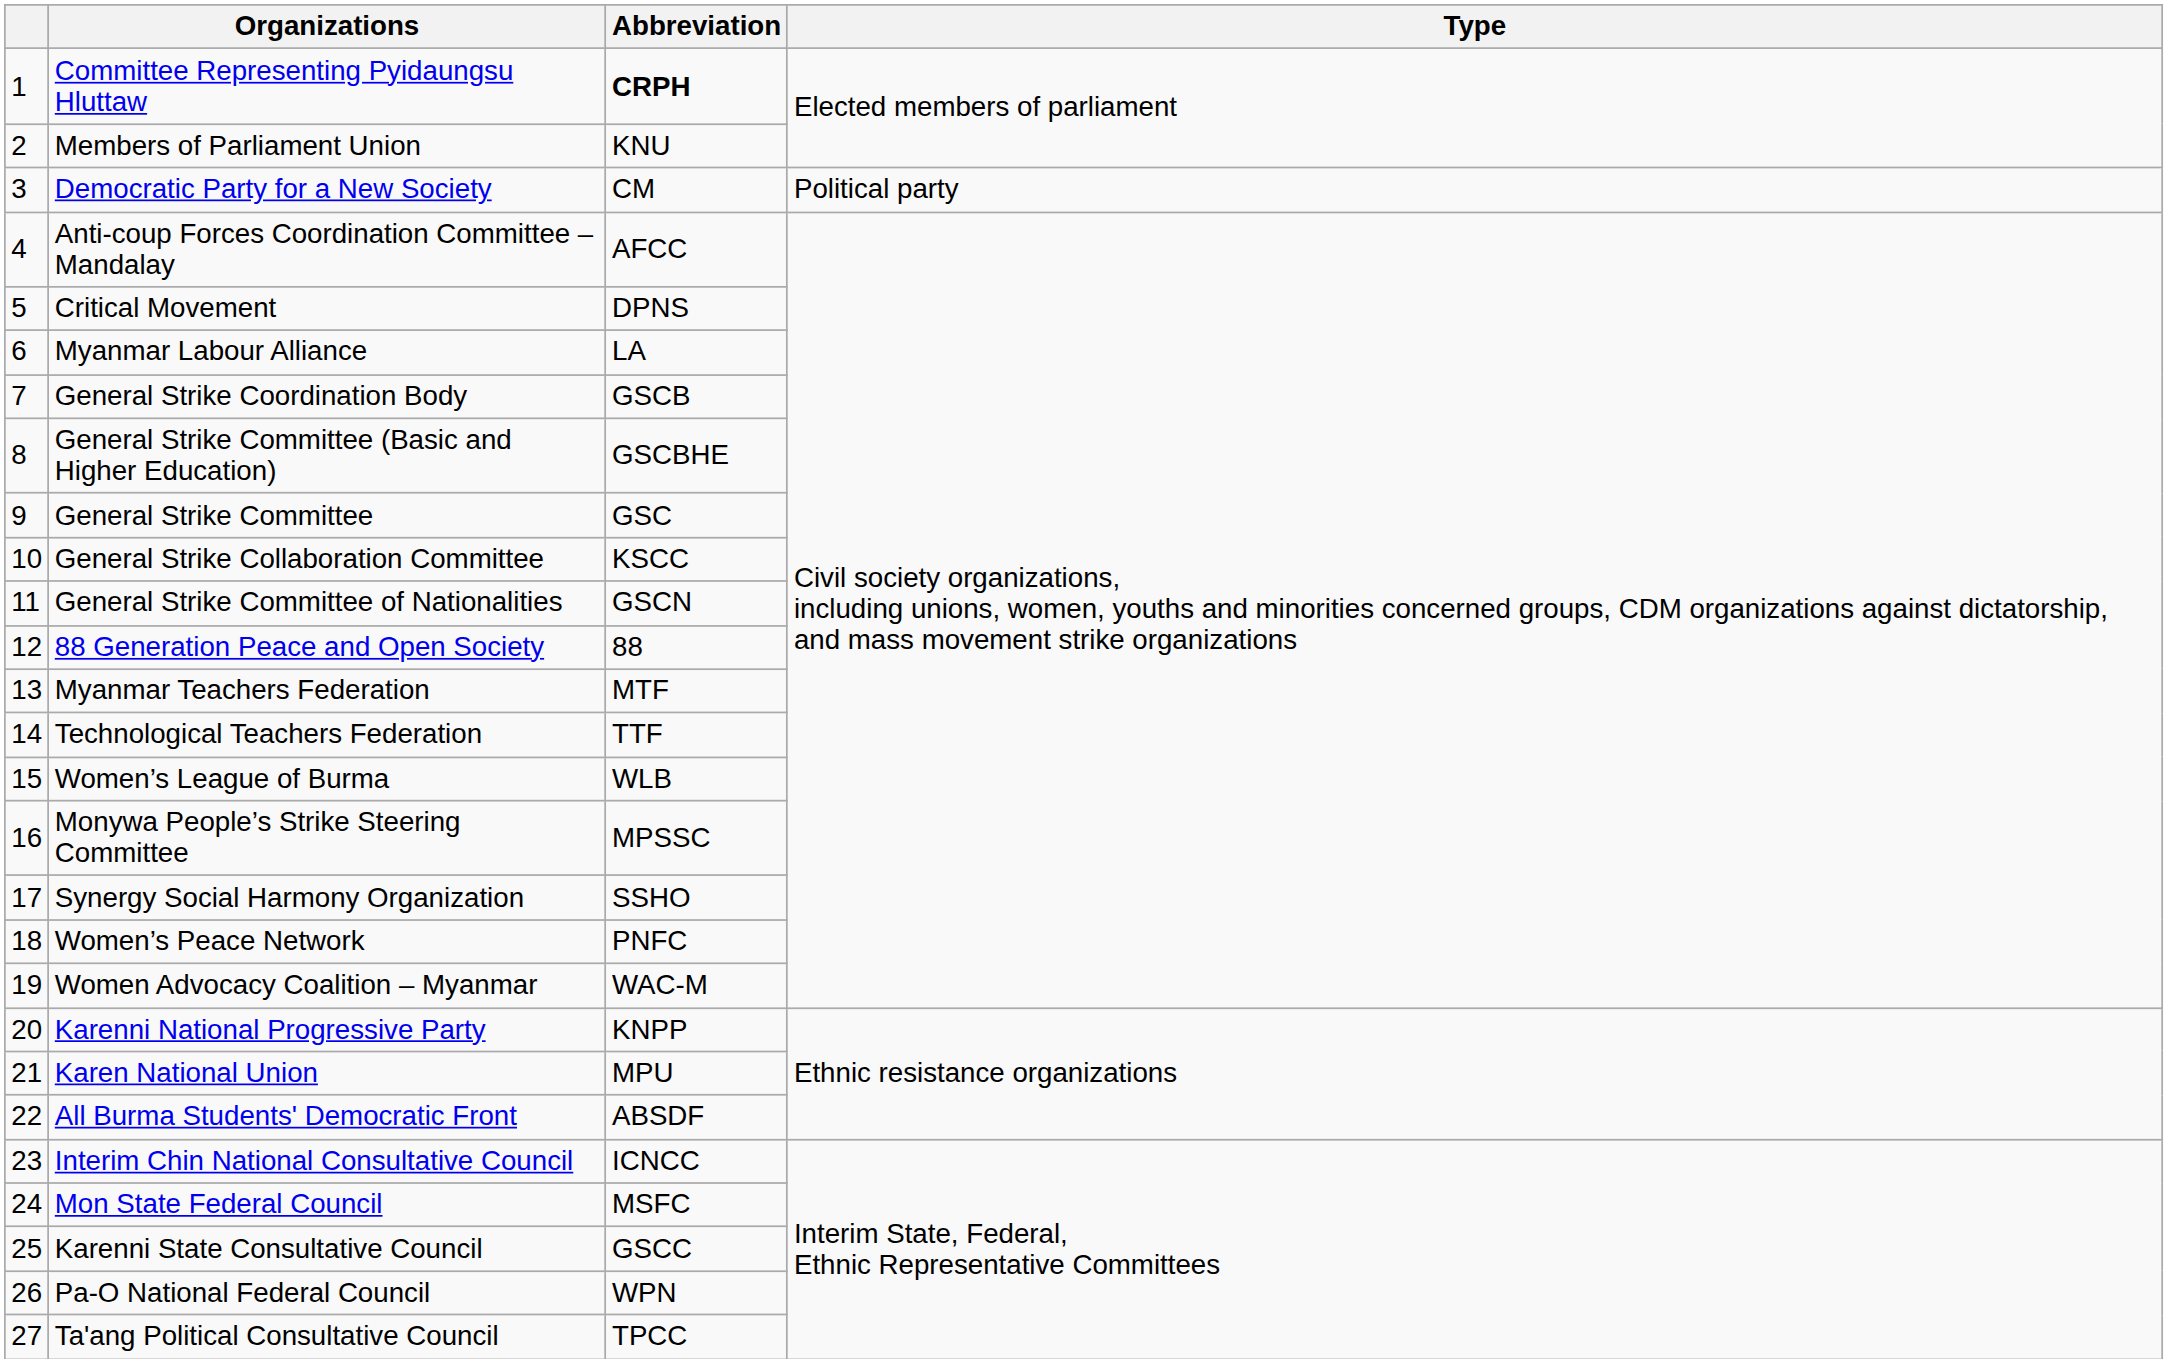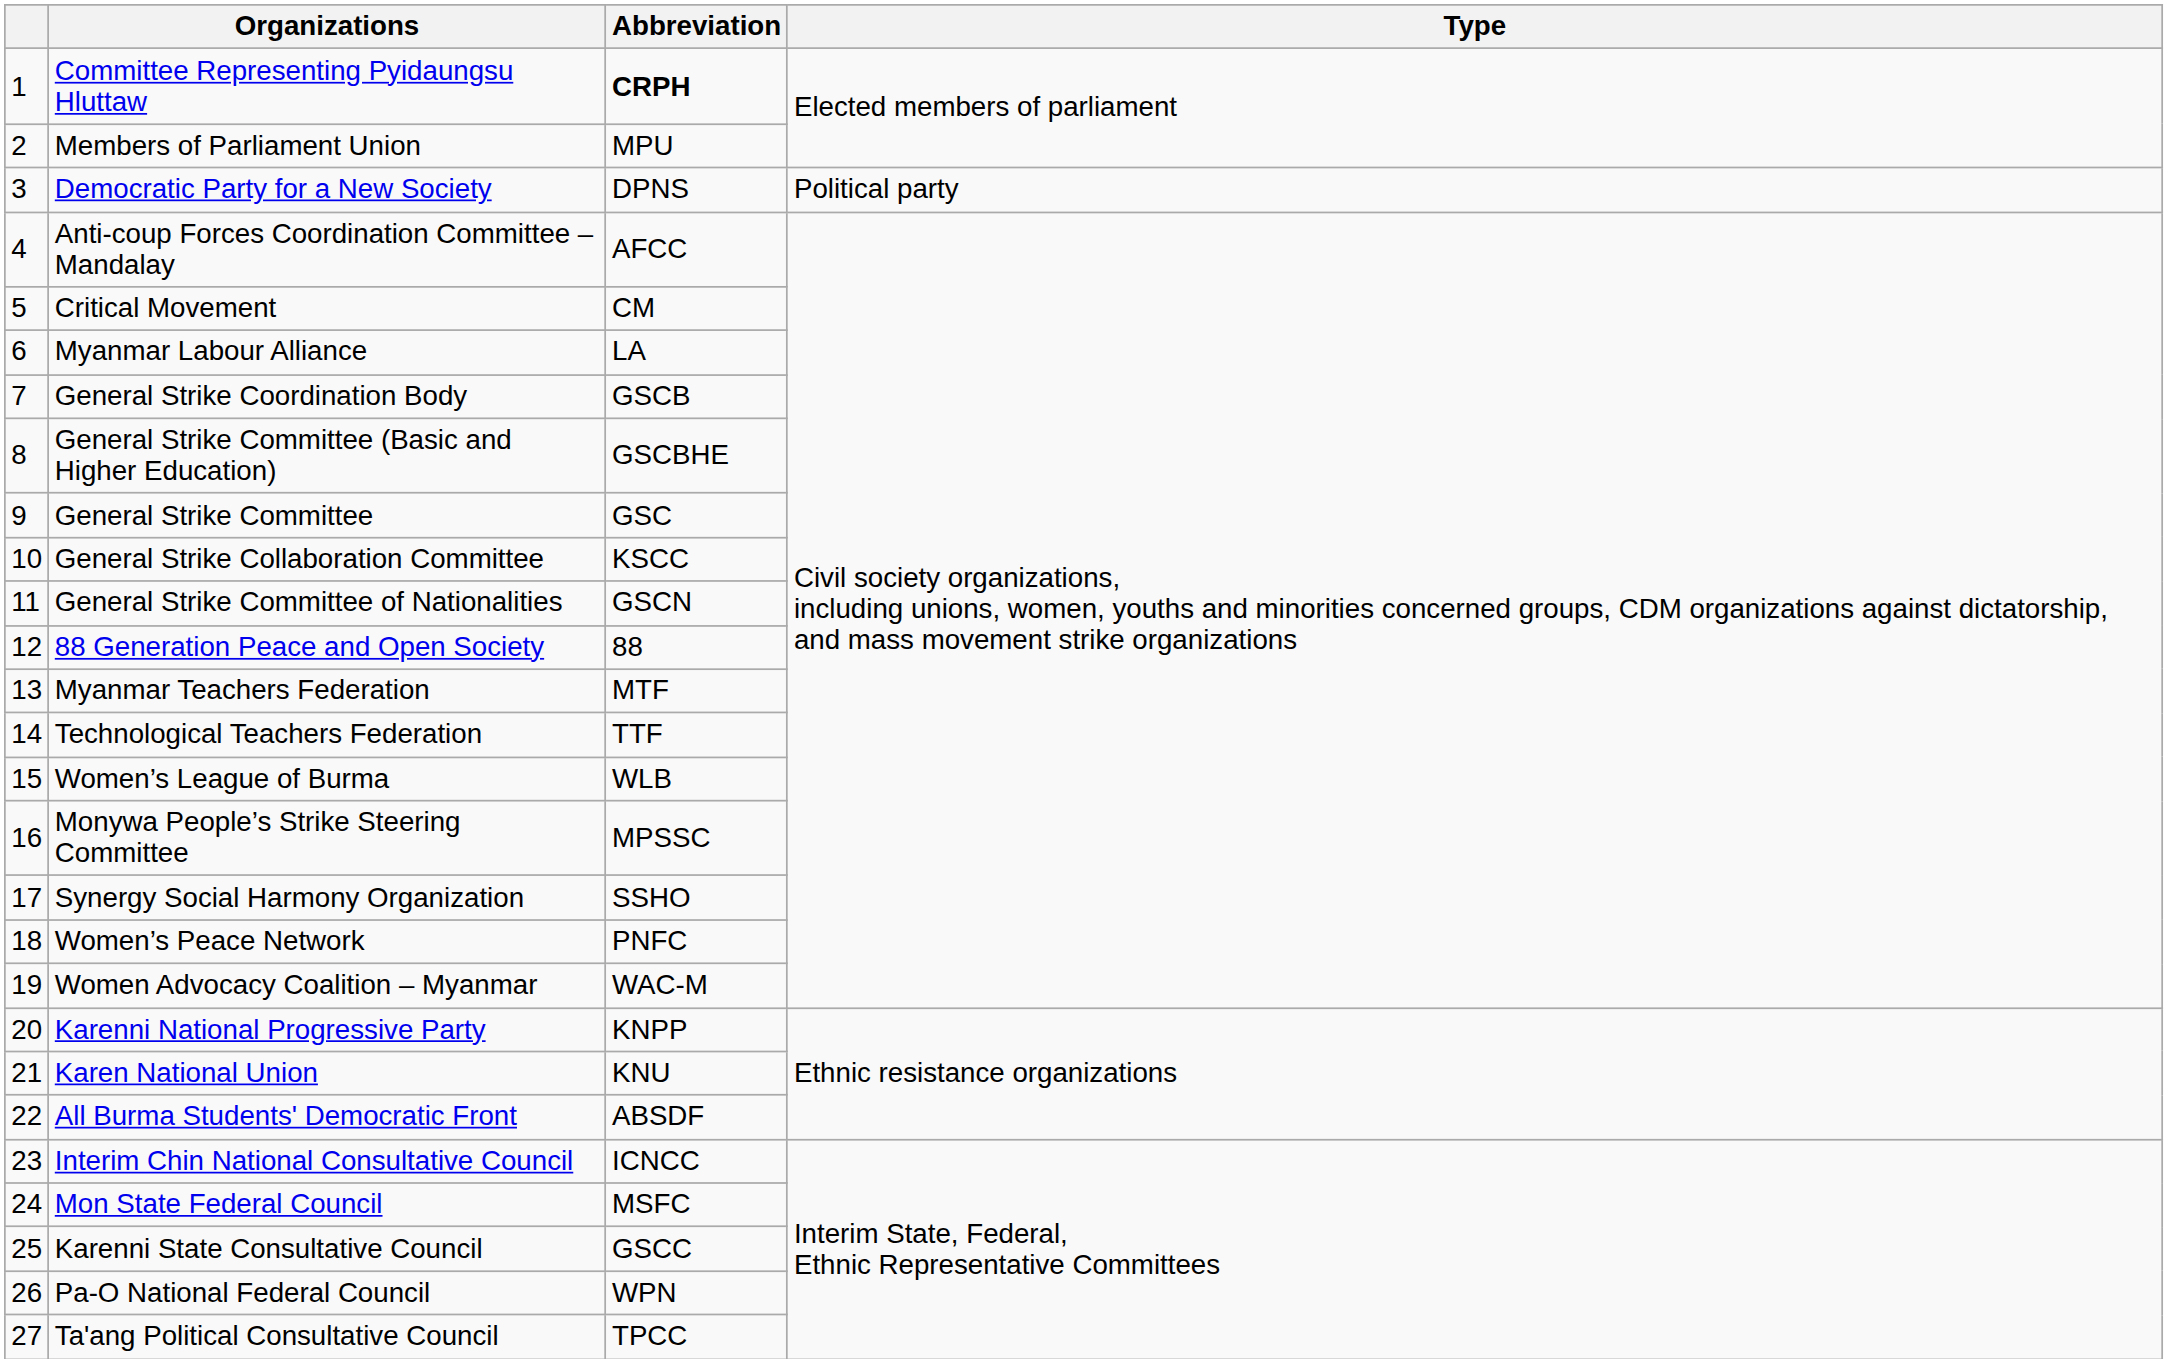(641, 145) KNU -> (643, 145) MPU
(634, 189) CM -> (650, 189) DPNS
(650, 308) DPNS -> (634, 308) CM
(643, 1072) MPU -> (641, 1072) KNU
